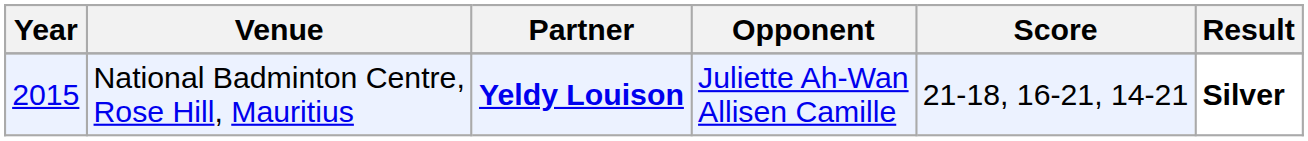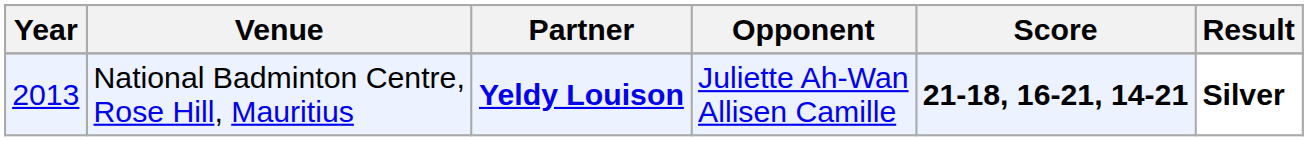(46, 94) 2015 -> (46, 94) 2013
(1055, 94) normal -> (1055, 94) bold
